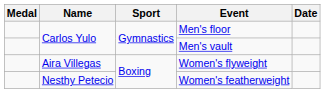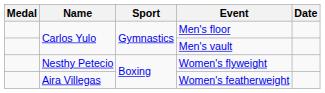(71, 63) Aira Villegas -> (78, 63) Nesthy Petecio
(78, 80) Nesthy Petecio -> (71, 80) Aira Villegas
